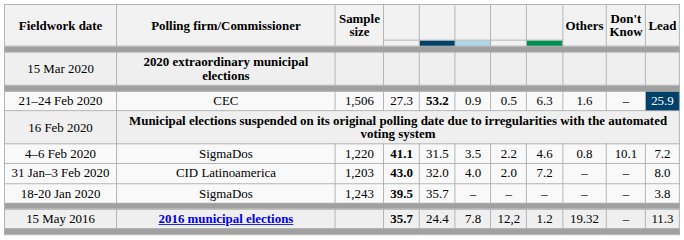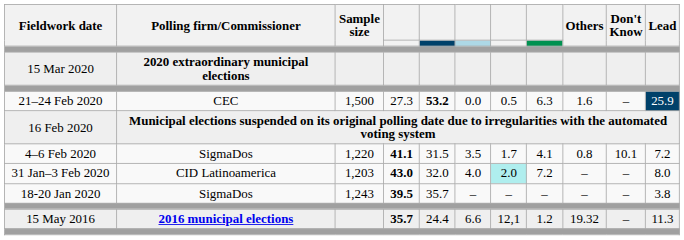(359, 101) 1,506 -> (359, 101) 1,500
(473, 101) 0.9 -> (473, 101) 0.0
(509, 154) 2.2 -> (509, 154) 1.7
(545, 154) 4.6 -> (545, 154) 4.1
(509, 173) no background -> (509, 173) paleturquoise background
(473, 219) 7.8 -> (473, 219) 6.6
(509, 219) 12,2 -> (509, 219) 12,1
